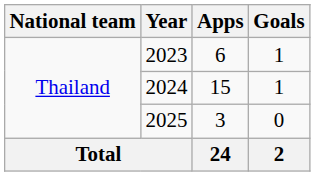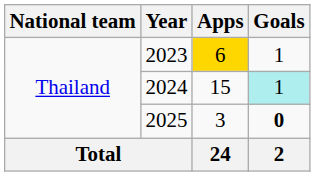(220, 54) no background -> (220, 54) gold background
(279, 87) no background -> (279, 87) paleturquoise background
(279, 120) normal -> (279, 120) bold
